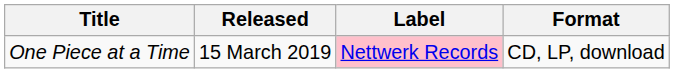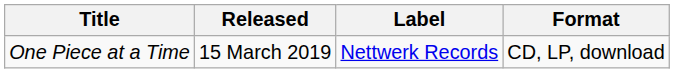(419, 51) pink background -> (419, 51) no background
